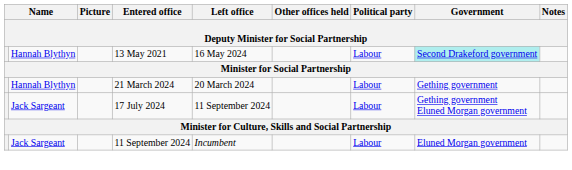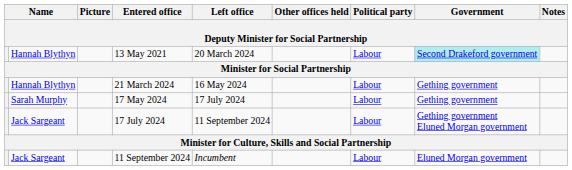(221, 54) 16 May 2024 -> (224, 54) 20 March 2024
(224, 85) 20 March 2024 -> (221, 85) 16 May 2024
+ row: (141, 100)
